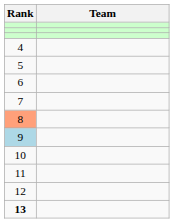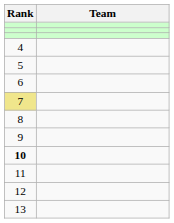(20, 101) no background -> (20, 101) khaki background
(20, 119) lightsalmon background -> (20, 119) no background
(20, 137) lightblue background -> (20, 137) no background
(20, 155) normal -> (20, 155) bold
(20, 209) bold -> (20, 209) normal
